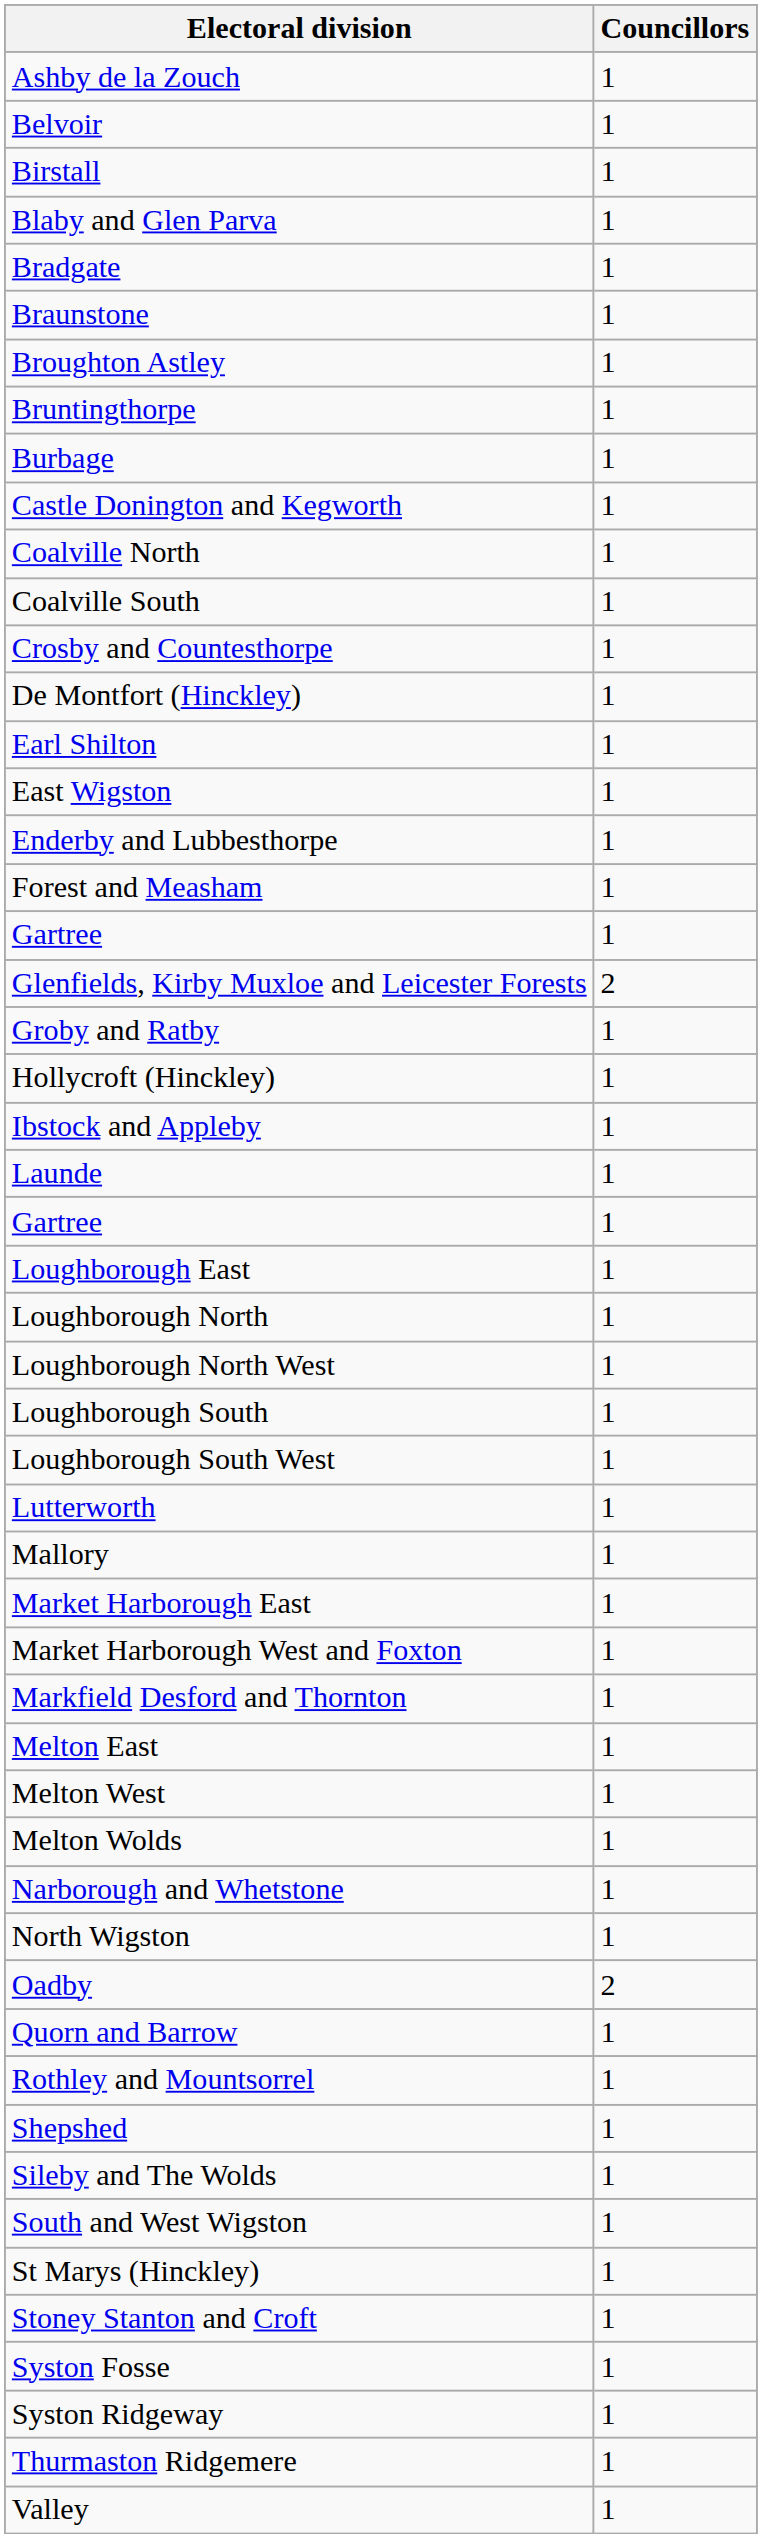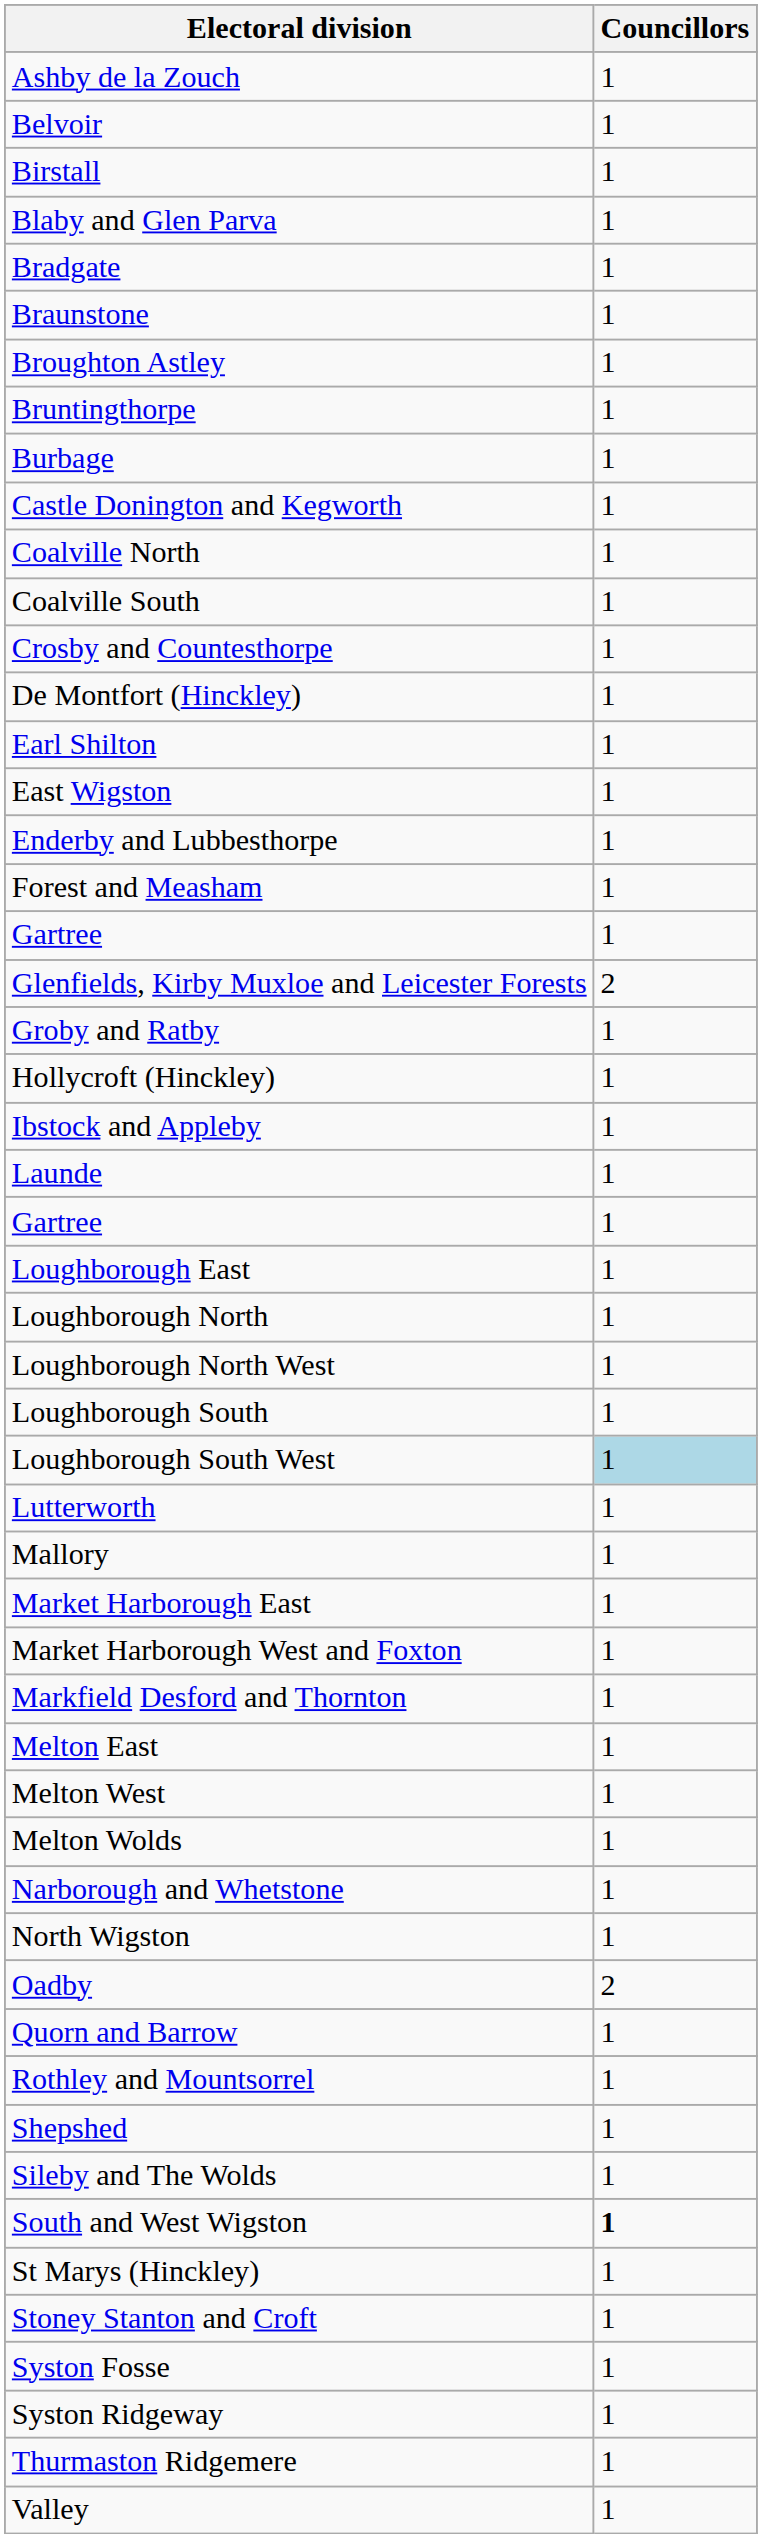(608, 1459) no background -> (608, 1459) lightblue background
(608, 2222) normal -> (608, 2222) bold
